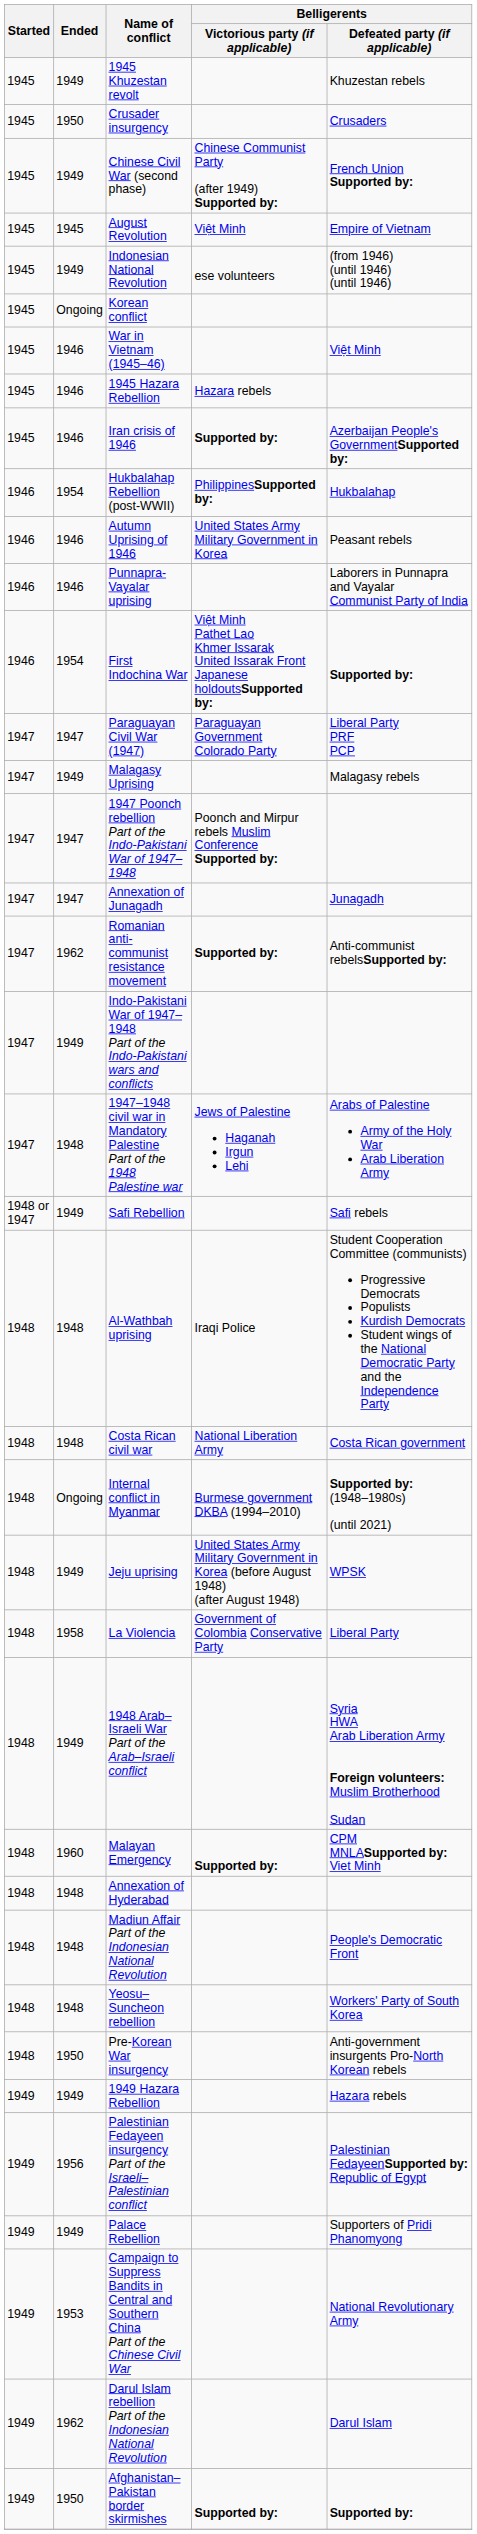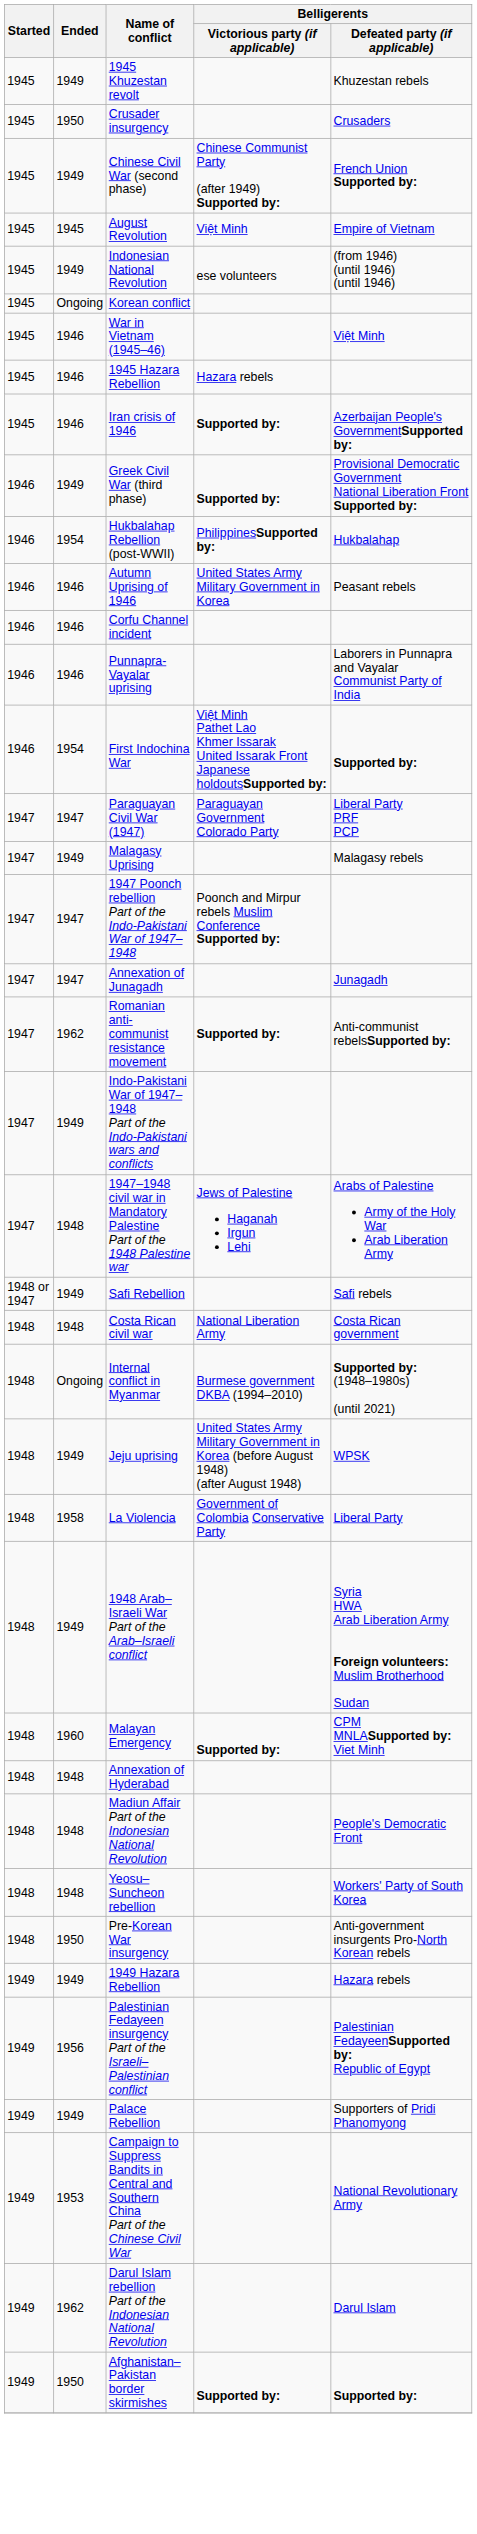+ row: (139, 485)
+ row: (148, 627)
- row: (141, 1328)
